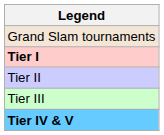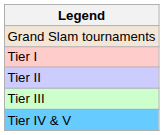(23, 57) bold -> (22, 57) normal
(41, 120) bold -> (39, 120) normal
